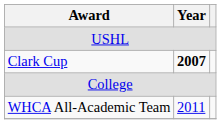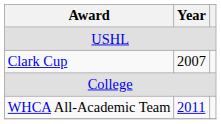(191, 61) bold -> (191, 61) normal
